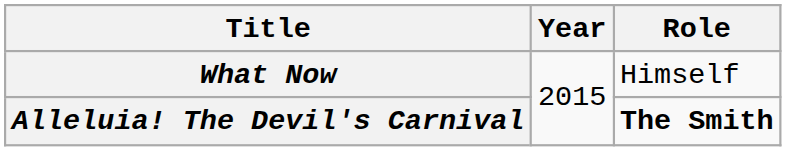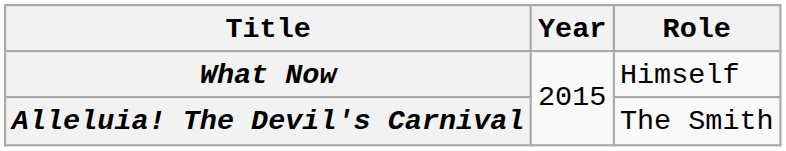(697, 121) bold -> (697, 121) normal
